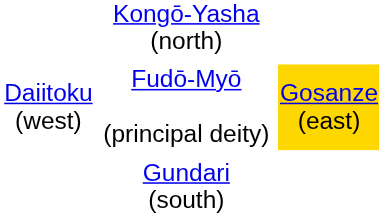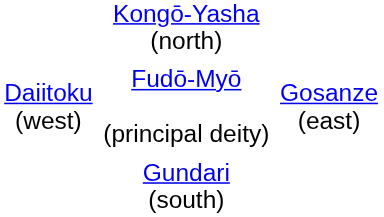(329, 107) gold background -> (329, 107) no background
